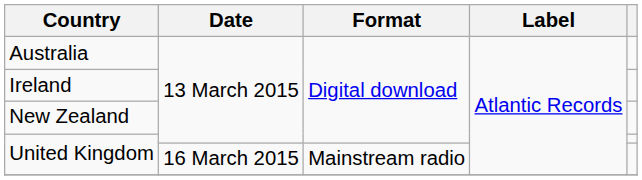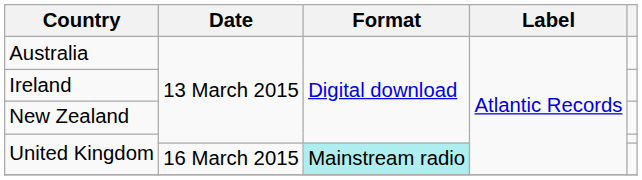(387, 158) no background -> (387, 158) paleturquoise background
